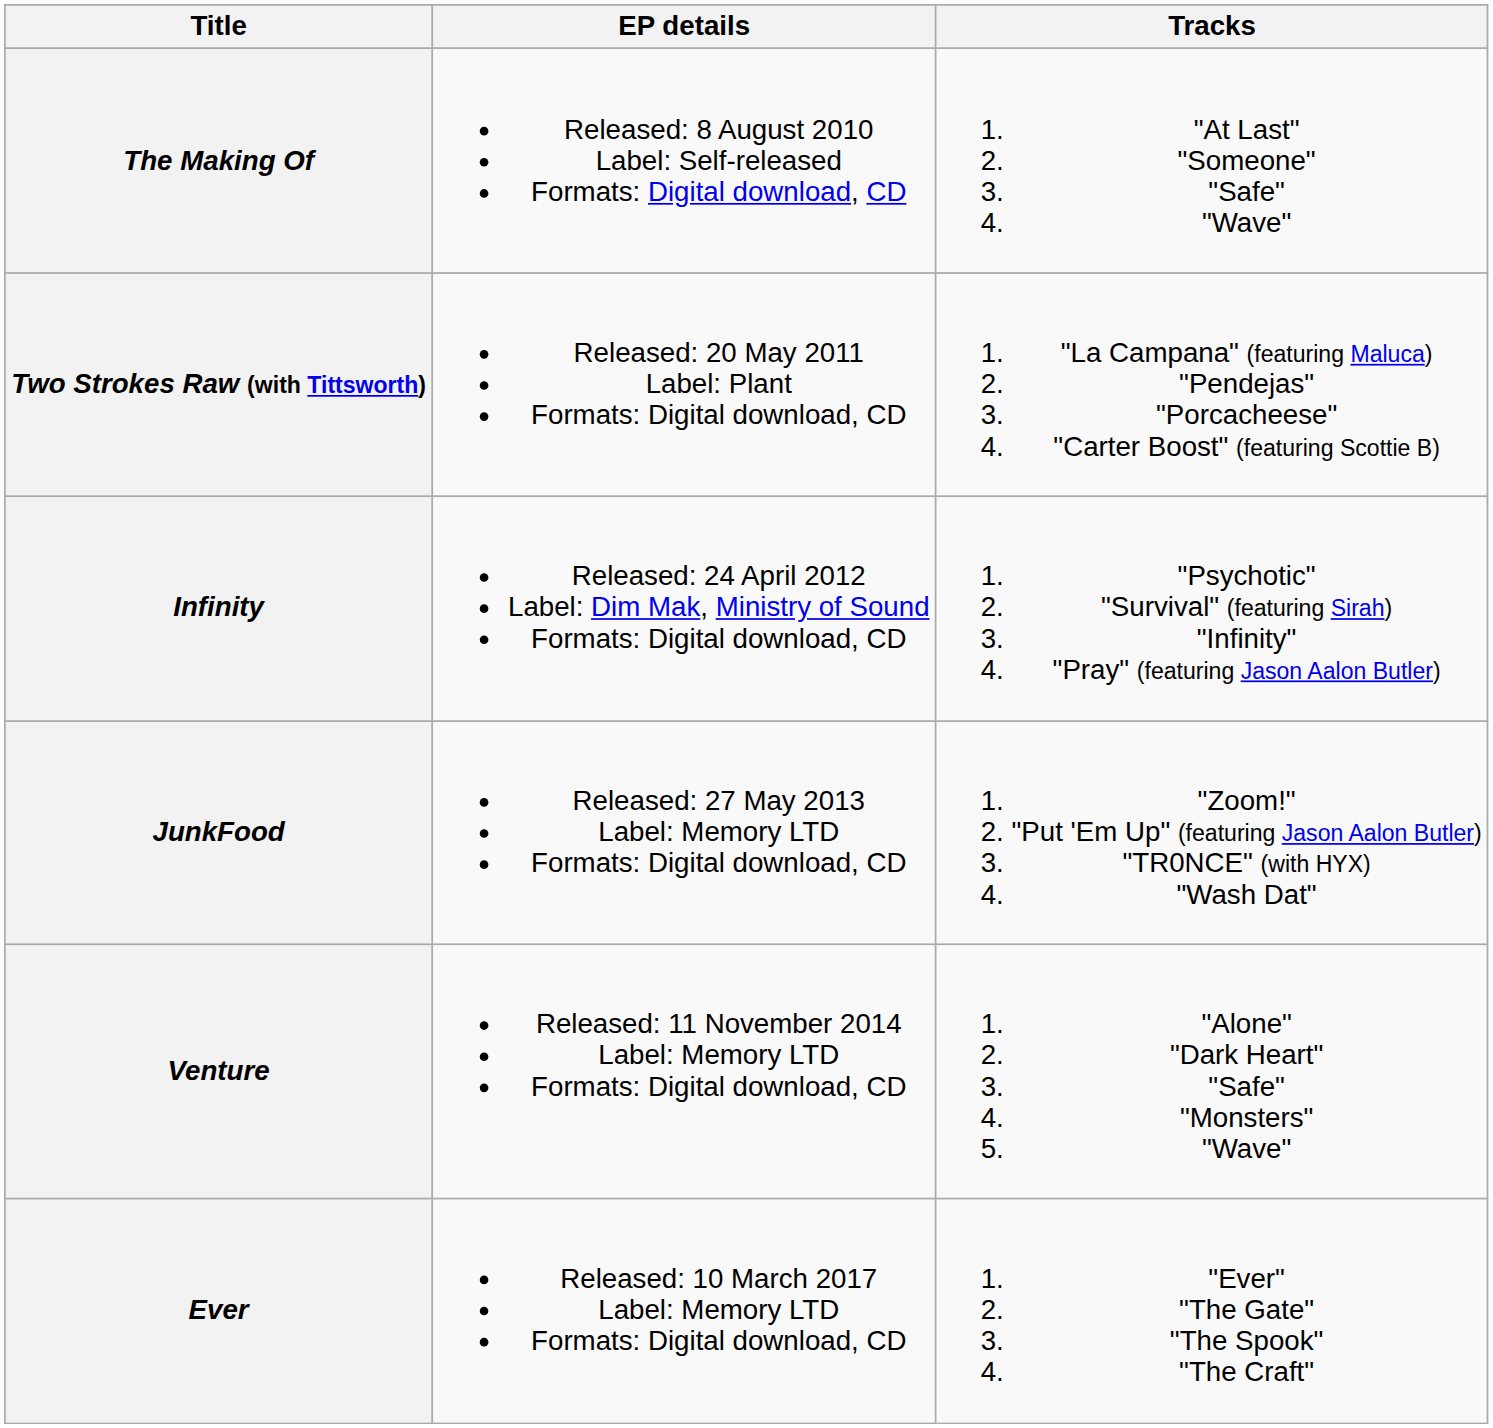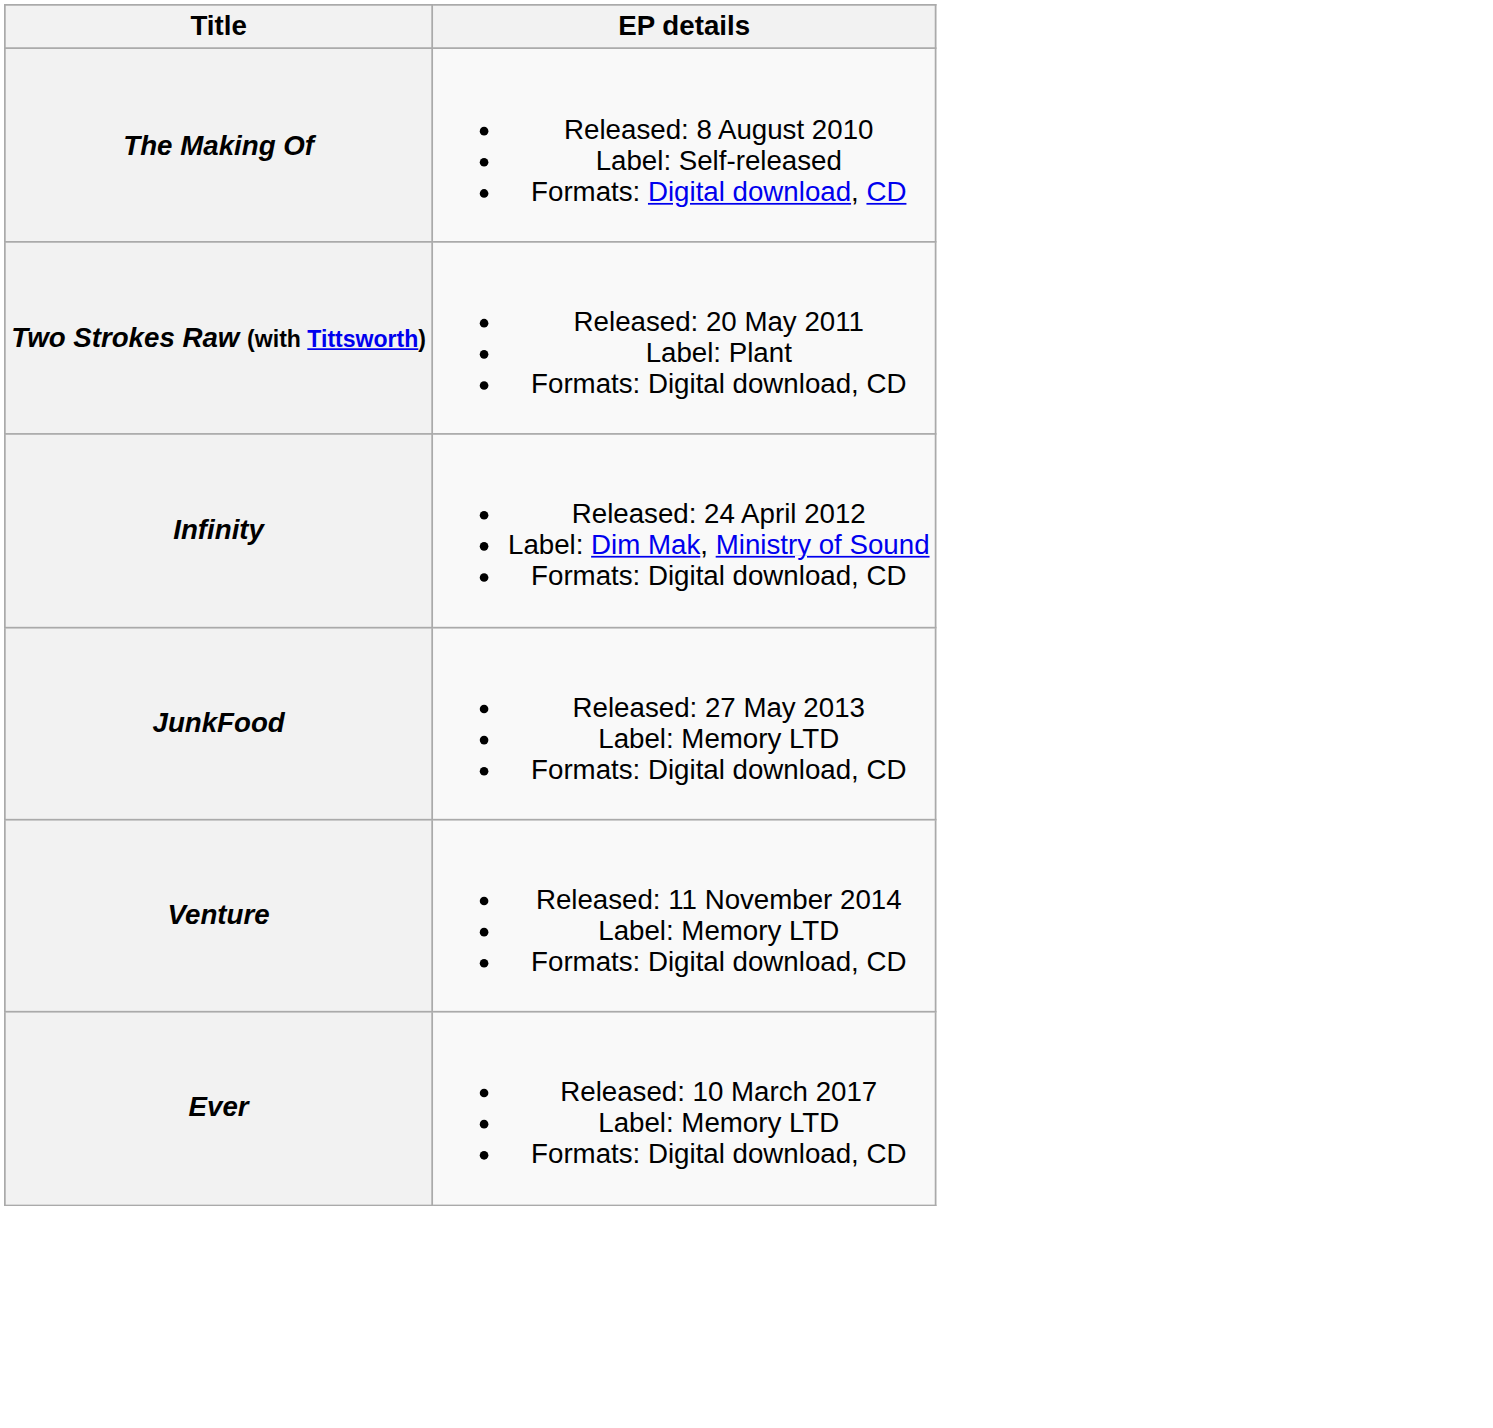- column: (1212, 26)
